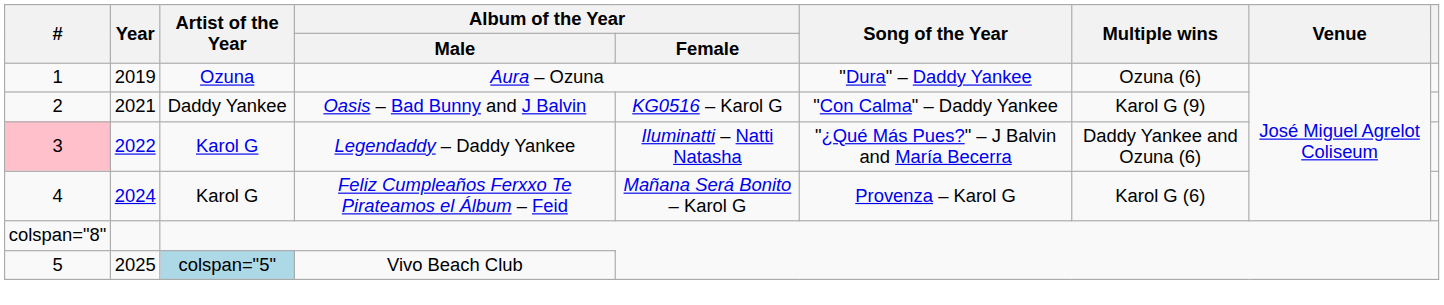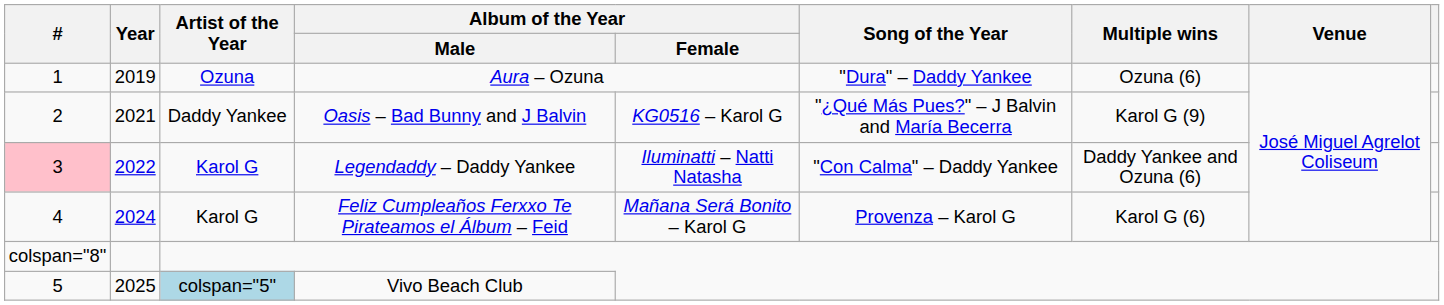(936, 106) "Con Calma" – Daddy Yankee -> (936, 116) "¿Qué Más Pues?" – J Balvin and María Becerra
(936, 146) "¿Qué Más Pues?" – J Balvin and María Becerra -> (936, 166) "Con Calma" – Daddy Yankee
